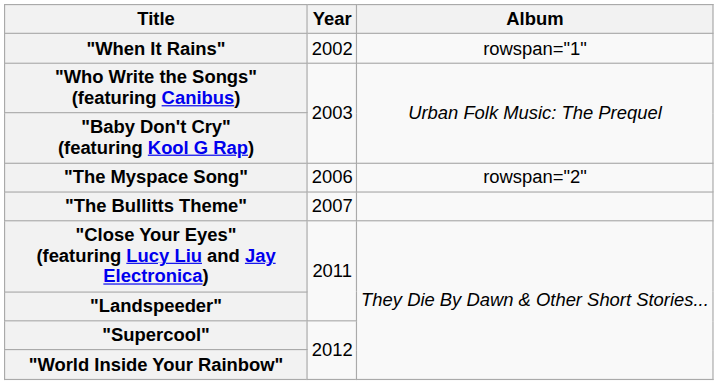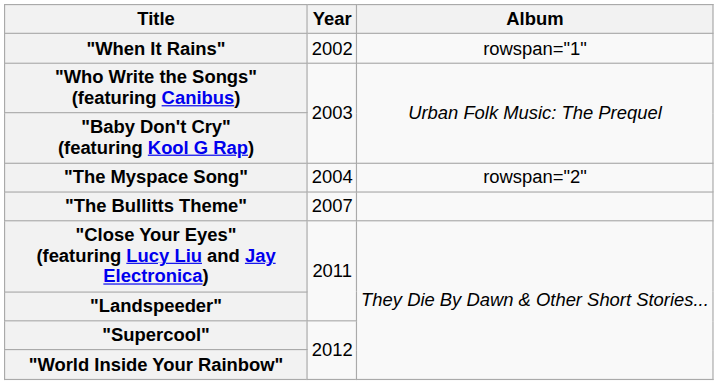(332, 177) 2006 -> (332, 177) 2004
